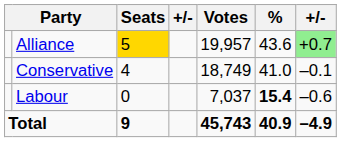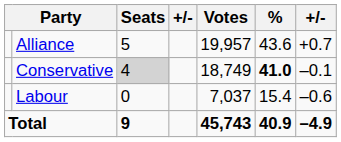(125, 44) gold background -> (125, 44) no background
(315, 44) lightgreen background -> (315, 44) no background
(125, 70) no background -> (125, 70) lightgrey background
(275, 70) normal -> (275, 70) bold
(275, 96) bold -> (275, 96) normal
